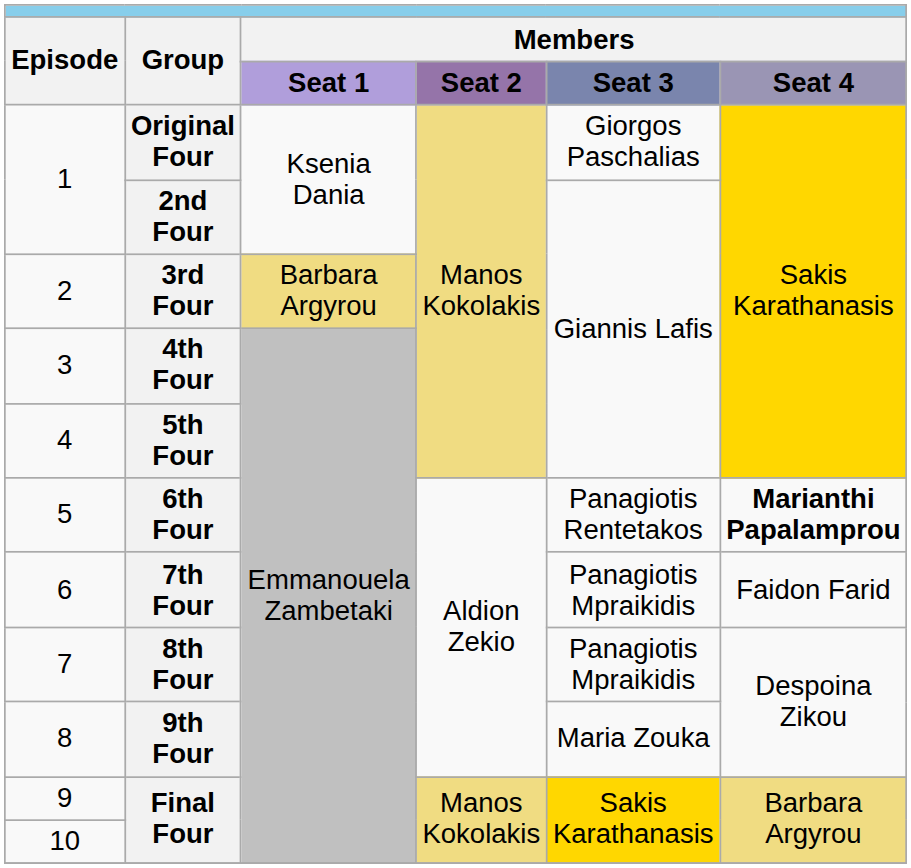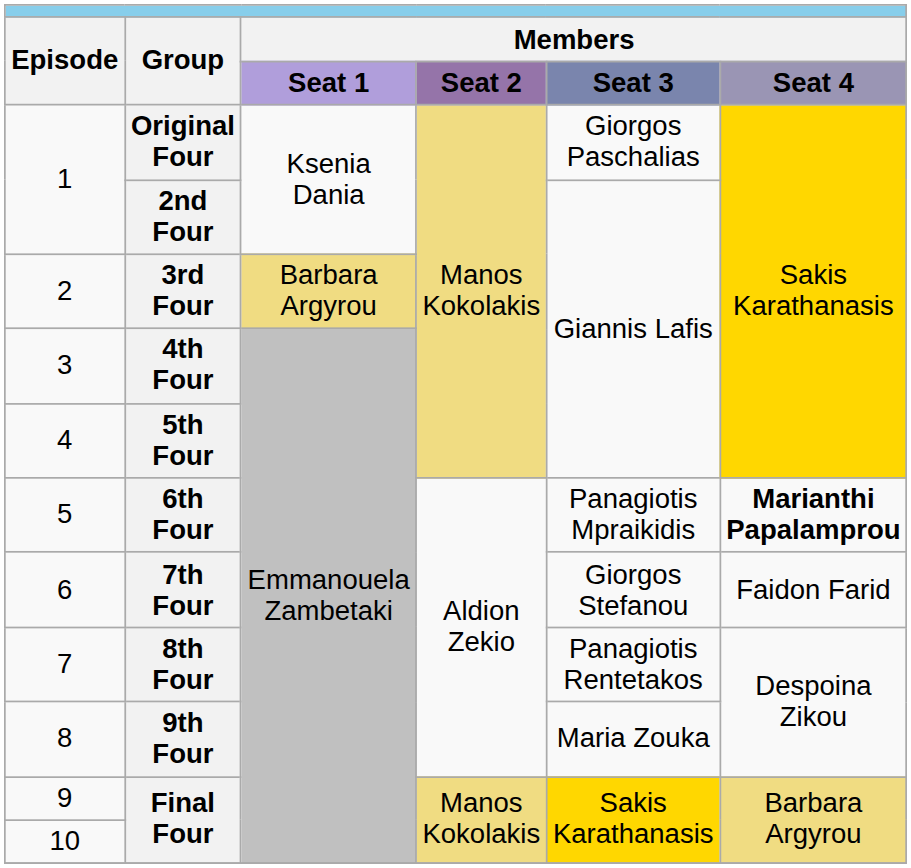(633, 514) Panagiotis Rentetakos -> (633, 514) Panagiotis Mpraikidis
(633, 589) Panagiotis Mpraikidis -> (633, 589) Giorgos Stefanou
(633, 664) Panagiotis Mpraikidis -> (633, 664) Panagiotis Rentetakos
